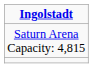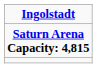(46, 40) normal -> (48, 40) bold
